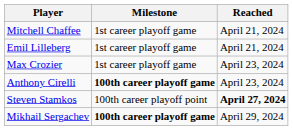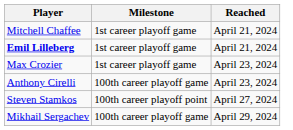(39, 47) normal -> (41, 47) bold
(155, 82) bold -> (151, 82) normal
(253, 99) bold -> (245, 99) normal
(155, 116) bold -> (151, 116) normal
